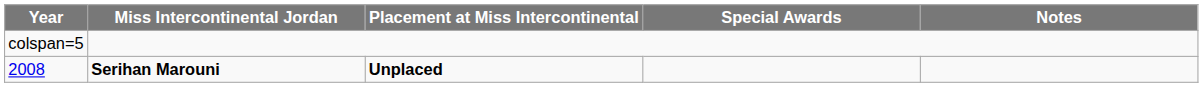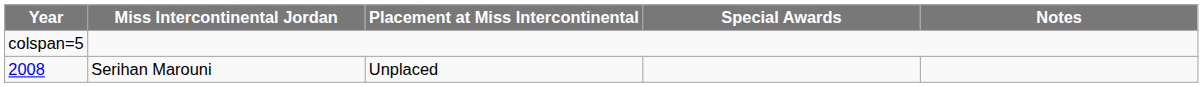(155, 70) bold -> (151, 70) normal
(406, 70) bold -> (404, 70) normal
